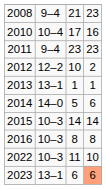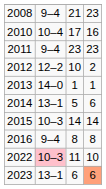(50, 86) 13–1 -> (50, 86) 14–0
(50, 104) 14–0 -> (50, 104) 13–1
(50, 140) 10–3 -> (50, 140) 9–4
(50, 158) no background -> (50, 158) pink background
